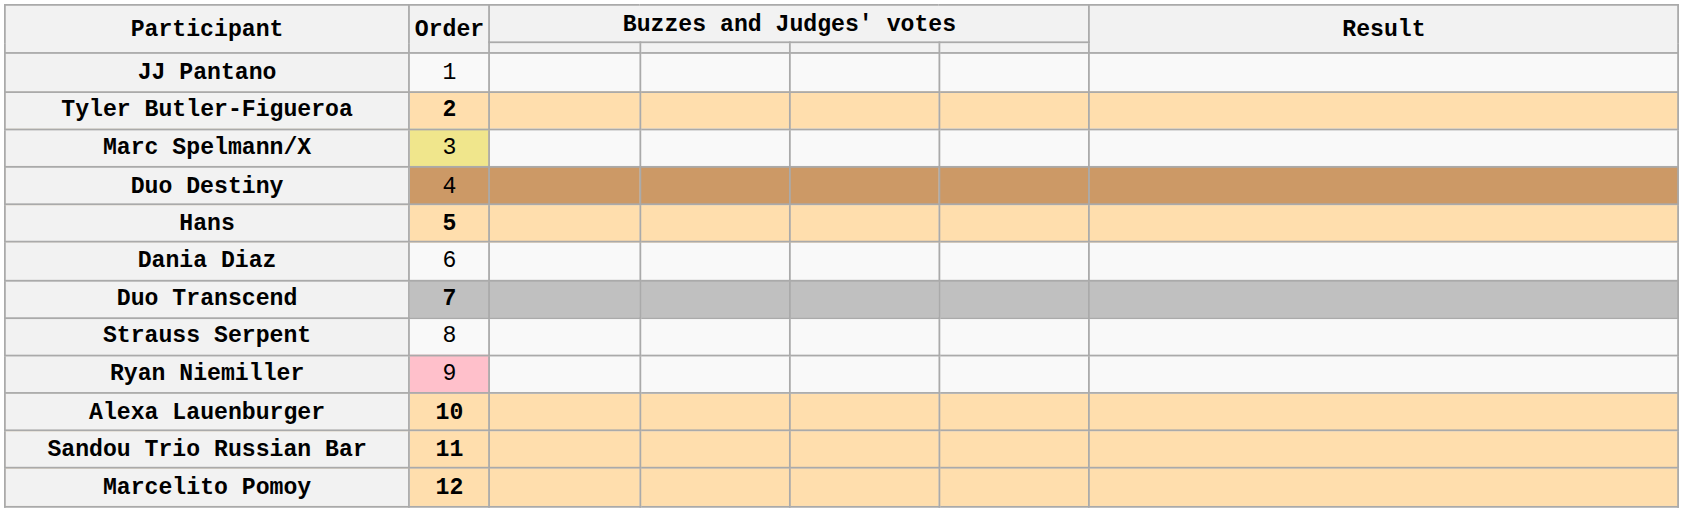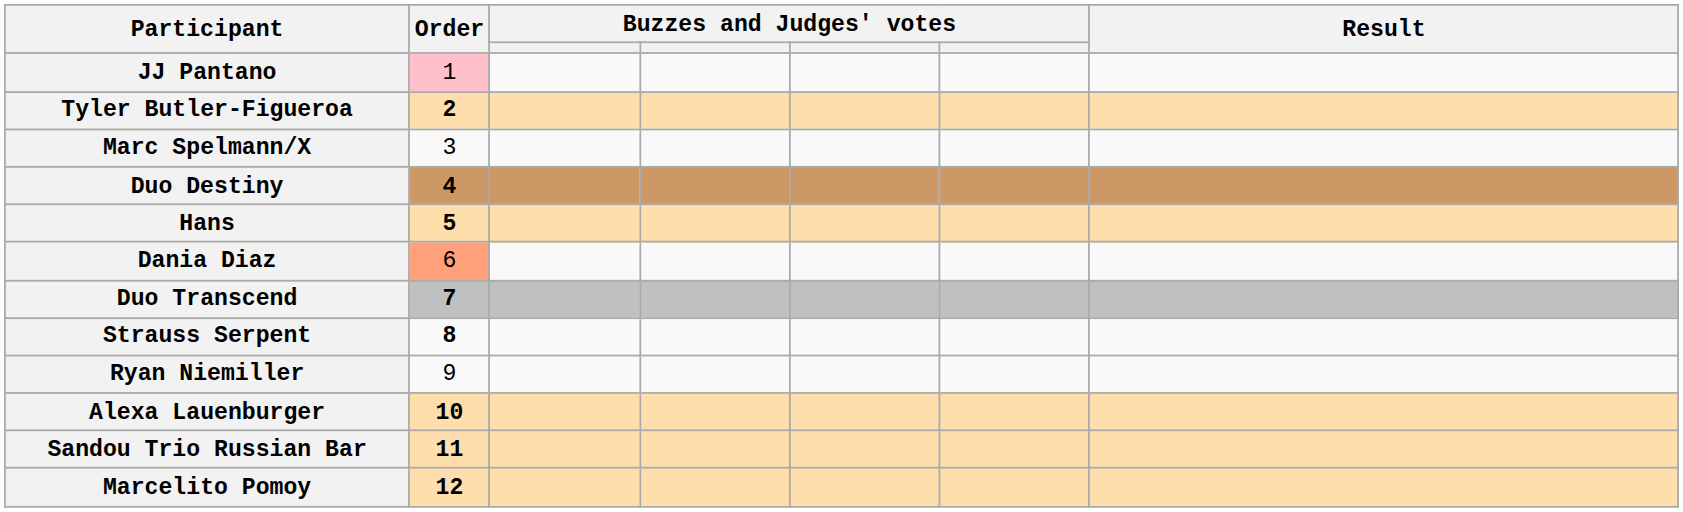(450, 72) no background -> (450, 72) pink background
(450, 148) khaki background -> (450, 148) no background
(450, 186) normal -> (450, 186) bold
(450, 261) no background -> (450, 261) lightsalmon background
(450, 336) normal -> (450, 336) bold
(450, 374) pink background -> (450, 374) no background
